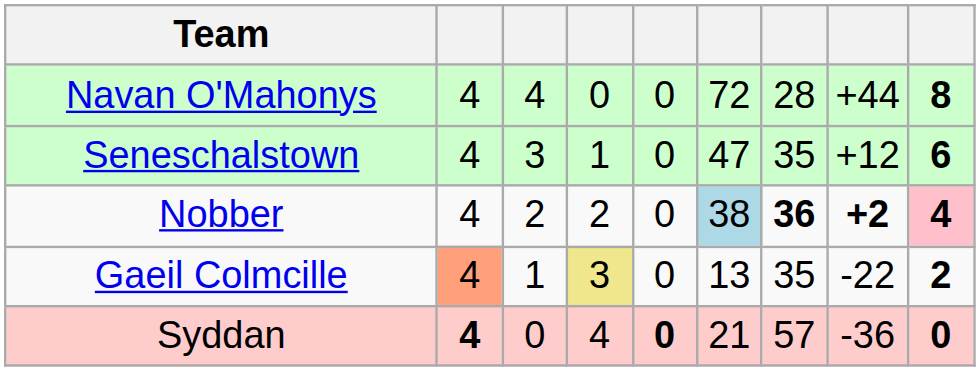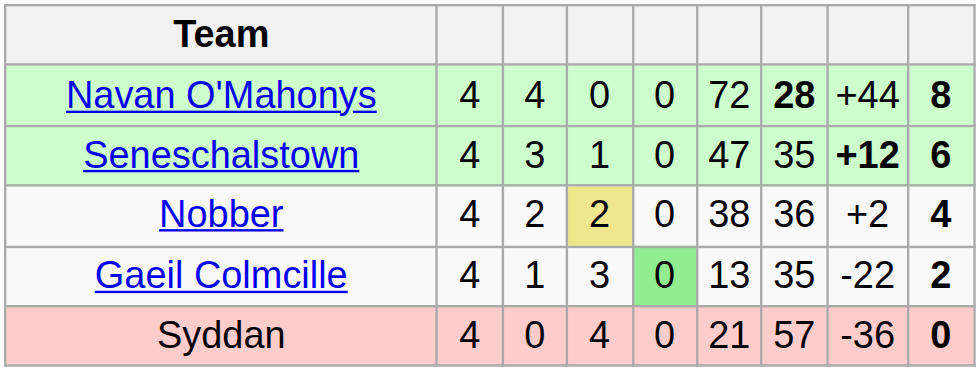(794, 94) normal -> (794, 94) bold
(868, 154) normal -> (868, 154) bold
(600, 214) no background -> (600, 214) khaki background
(729, 214) lightblue background -> (729, 214) no background
(794, 214) bold -> (794, 214) normal
(868, 214) bold -> (868, 214) normal
(941, 214) pink background -> (941, 214) no background
(470, 275) lightsalmon background -> (470, 275) no background
(600, 275) khaki background -> (600, 275) no background
(664, 275) no background -> (664, 275) lightgreen background
(470, 335) bold -> (470, 335) normal
(664, 335) bold -> (664, 335) normal
